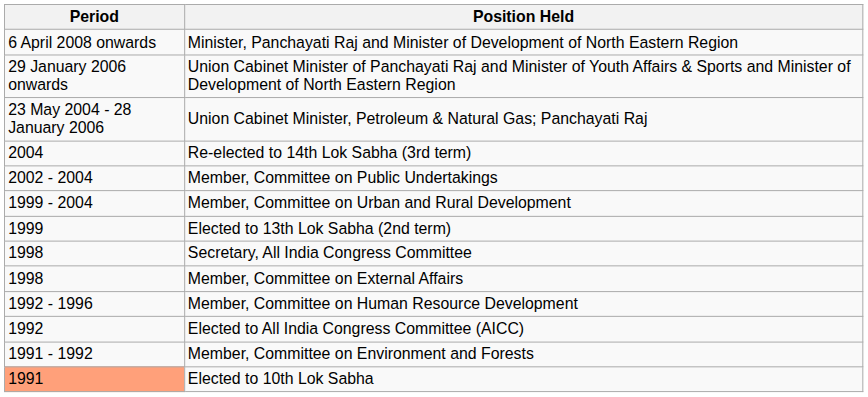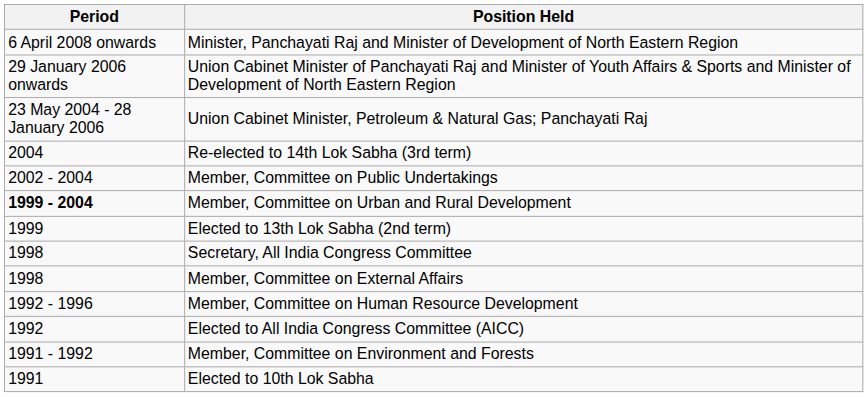(50, 203) normal -> (50, 203) bold
(26, 379) lightsalmon background -> (26, 379) no background
